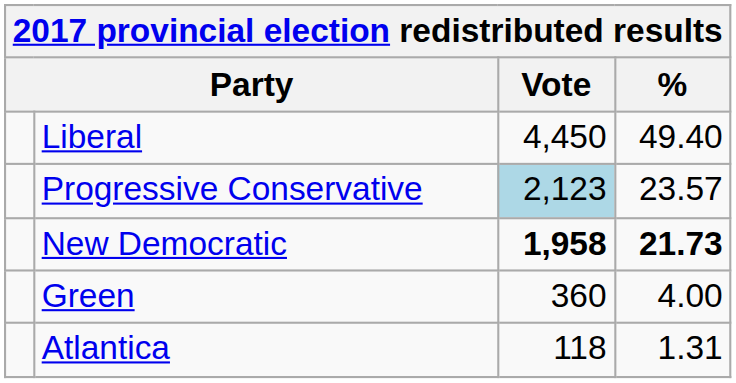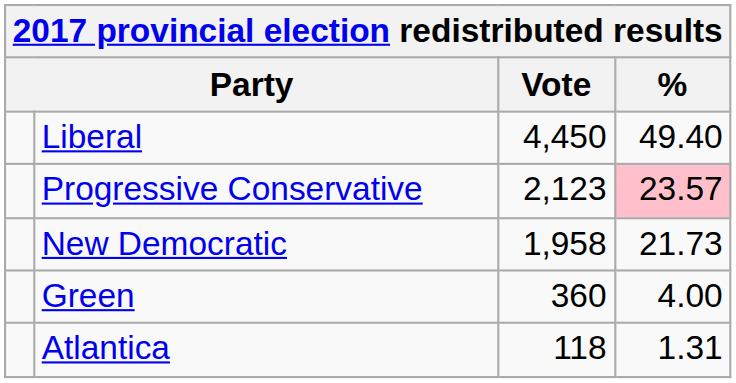(565, 190) lightblue background -> (565, 190) no background
(681, 190) no background -> (681, 190) pink background
(565, 243) bold -> (565, 243) normal
(681, 243) bold -> (681, 243) normal
